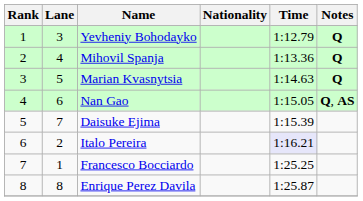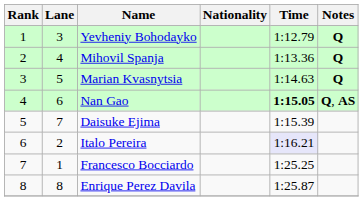(294, 100) normal -> (294, 100) bold
